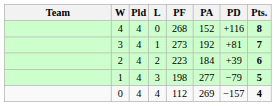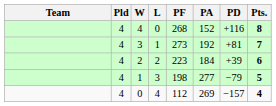columns swapped: (139, 12) <-> (120, 12)
